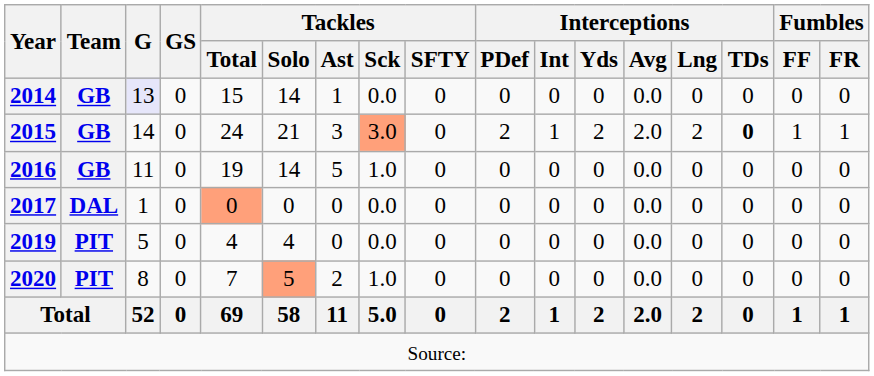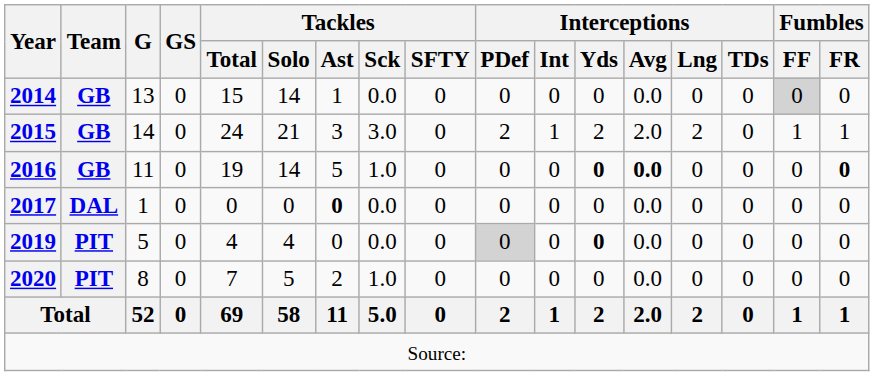(143, 95) lavender background -> (143, 95) no background
(797, 95) no background -> (797, 95) lightgrey background
(382, 132) lightsalmon background -> (382, 132) no background
(748, 132) bold -> (748, 132) normal
(599, 168) normal -> (599, 168) bold
(648, 168) normal -> (648, 168) bold
(844, 168) normal -> (844, 168) bold
(232, 205) lightsalmon background -> (232, 205) no background
(337, 205) normal -> (337, 205) bold
(505, 242) no background -> (505, 242) lightgrey background
(599, 242) normal -> (599, 242) bold
(289, 278) lightsalmon background -> (289, 278) no background
